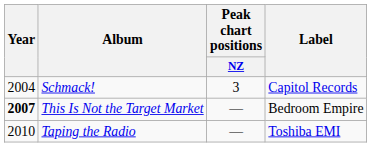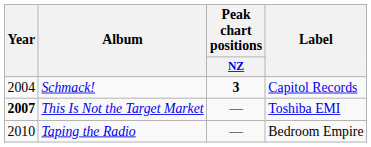(236, 87) normal -> (236, 87) bold
(316, 109) Bedroom Empire -> (304, 109) Toshiba EMI
(304, 131) Toshiba EMI -> (316, 131) Bedroom Empire
